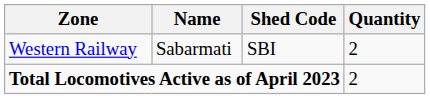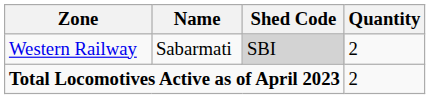(261, 49) no background -> (261, 49) lightgrey background
